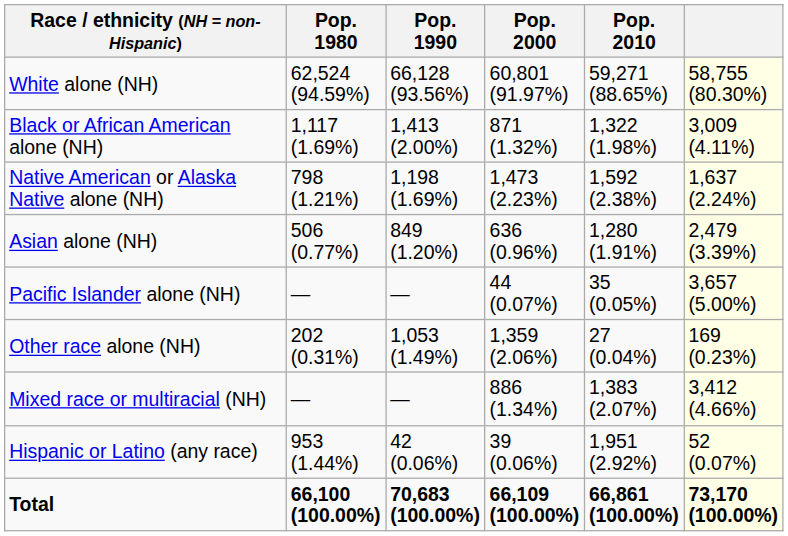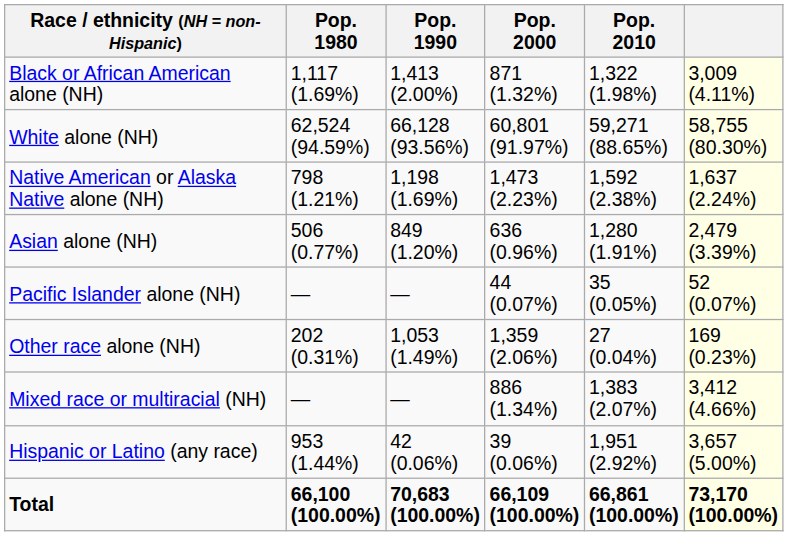rows swapped: (84, 84) <-> (120, 136)
(722, 294) 3,657 (5.00%) -> (722, 294) 52 (0.07%)
(722, 452) 52 (0.07%) -> (722, 452) 3,657 (5.00%)
